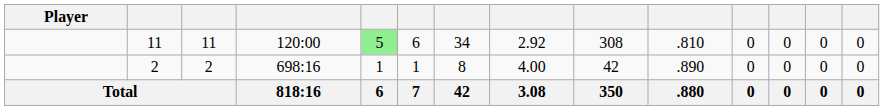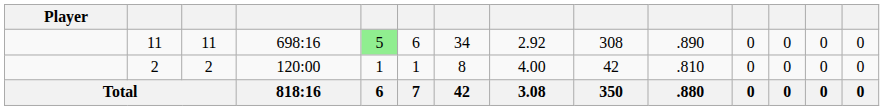(299, 42) 120:00 -> (299, 42) 698:16
(690, 42) .810 -> (690, 42) .890
(299, 67) 698:16 -> (299, 67) 120:00
(690, 67) .890 -> (690, 67) .810
